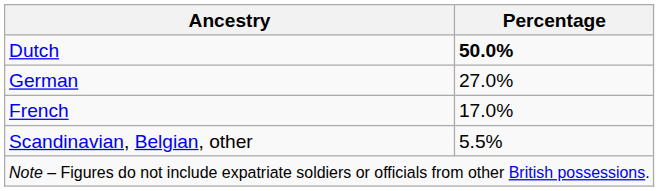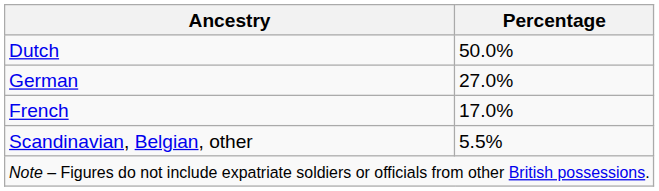(486, 50) bold -> (486, 50) normal
